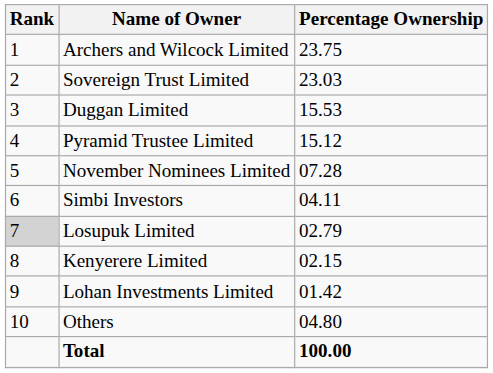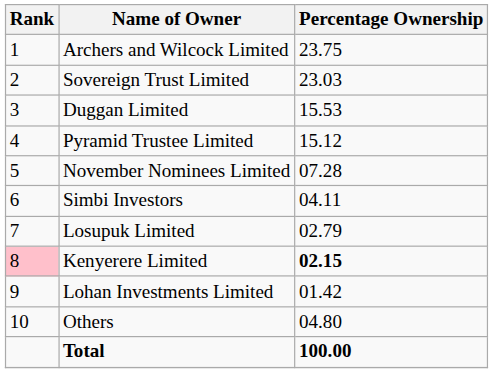(14, 230) lightgrey background -> (14, 230) no background
(14, 261) no background -> (14, 261) pink background
(320, 261) normal -> (320, 261) bold
